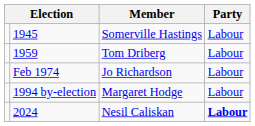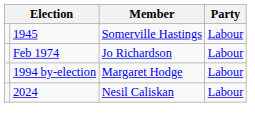- row: (134, 53)
(228, 111) bold -> (225, 92) normal
